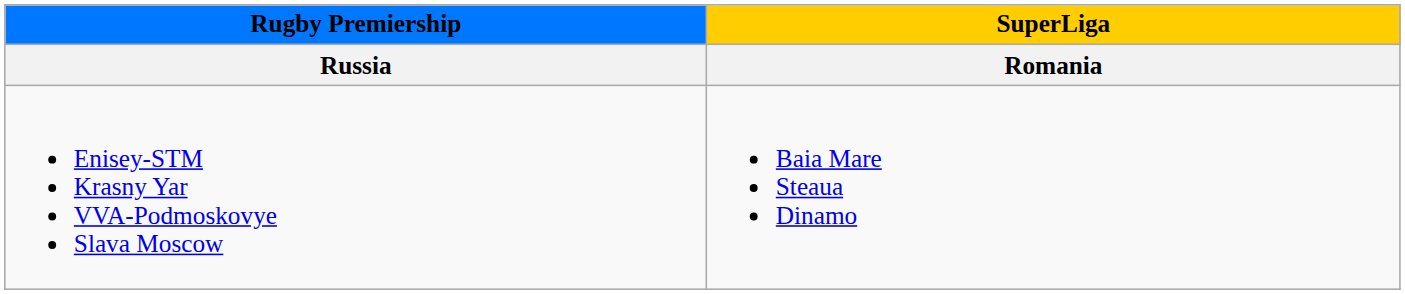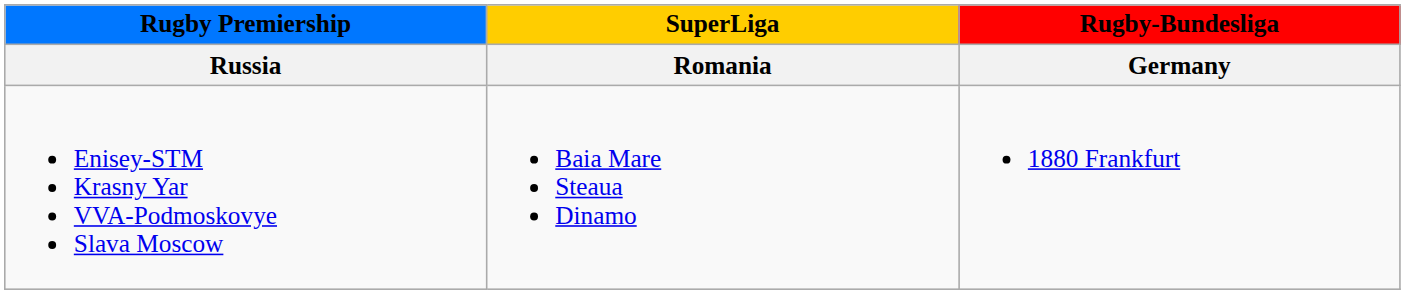+ column: (1179, 64)
